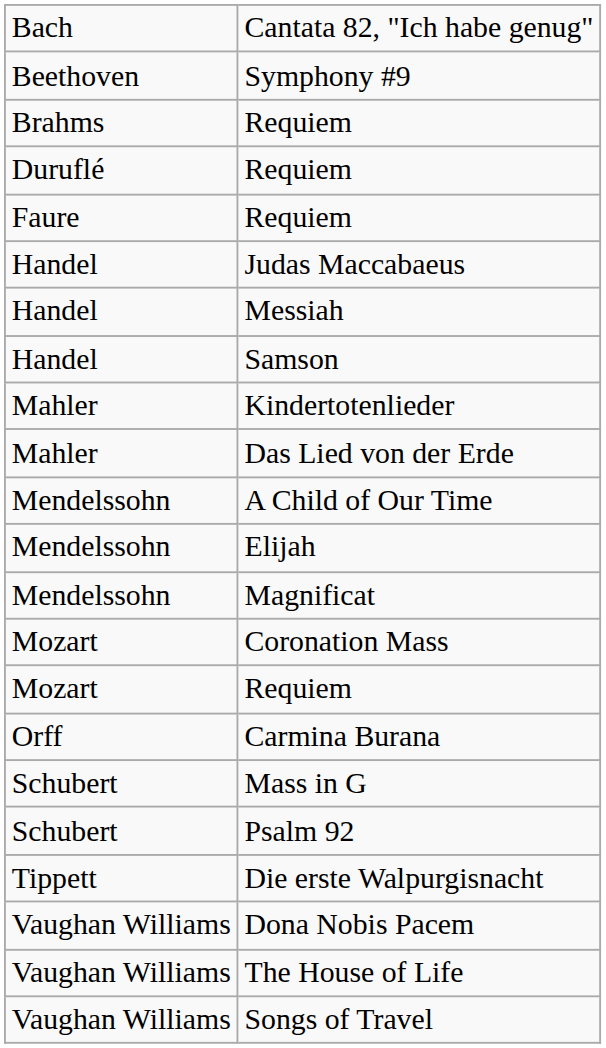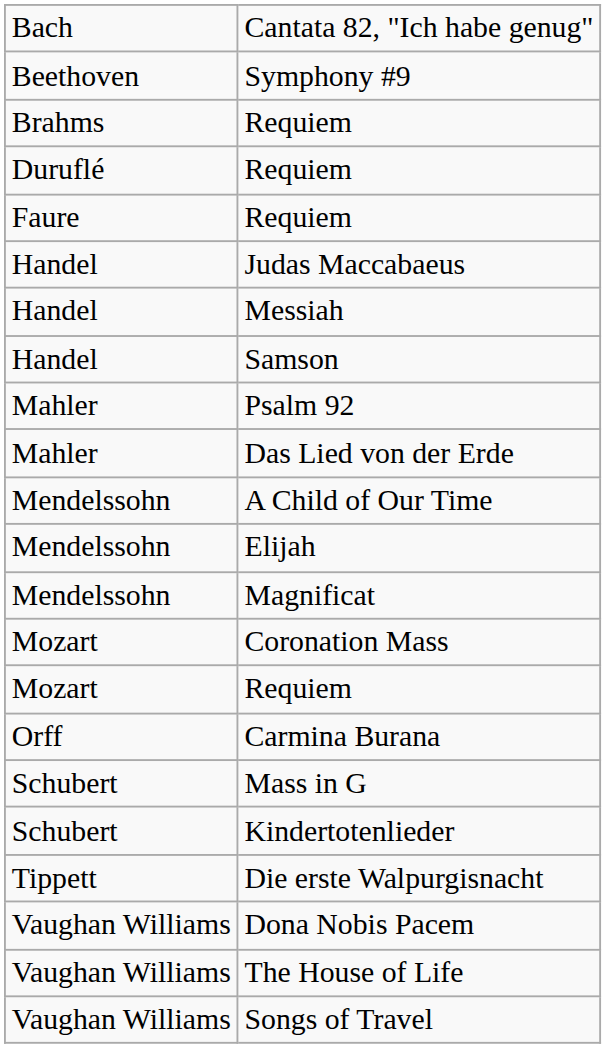(349, 405) Kindertotenlieder -> (299, 405) Psalm 92
(299, 830) Psalm 92 -> (349, 830) Kindertotenlieder
